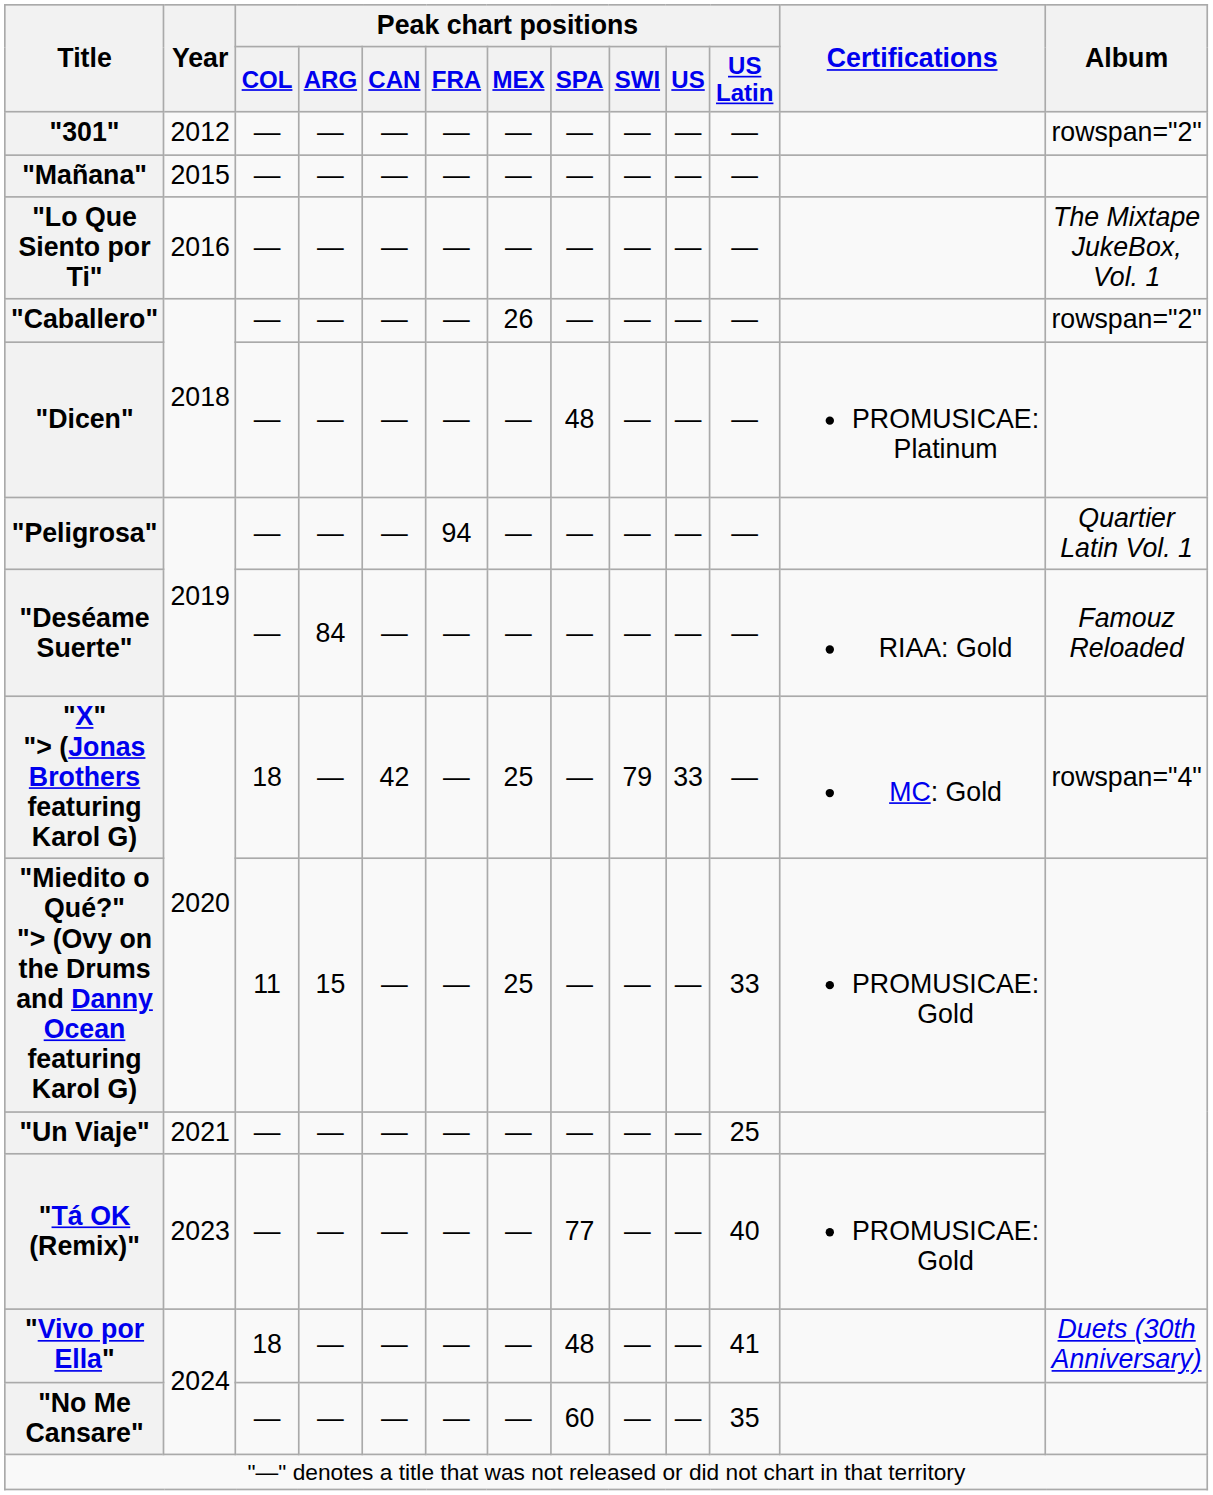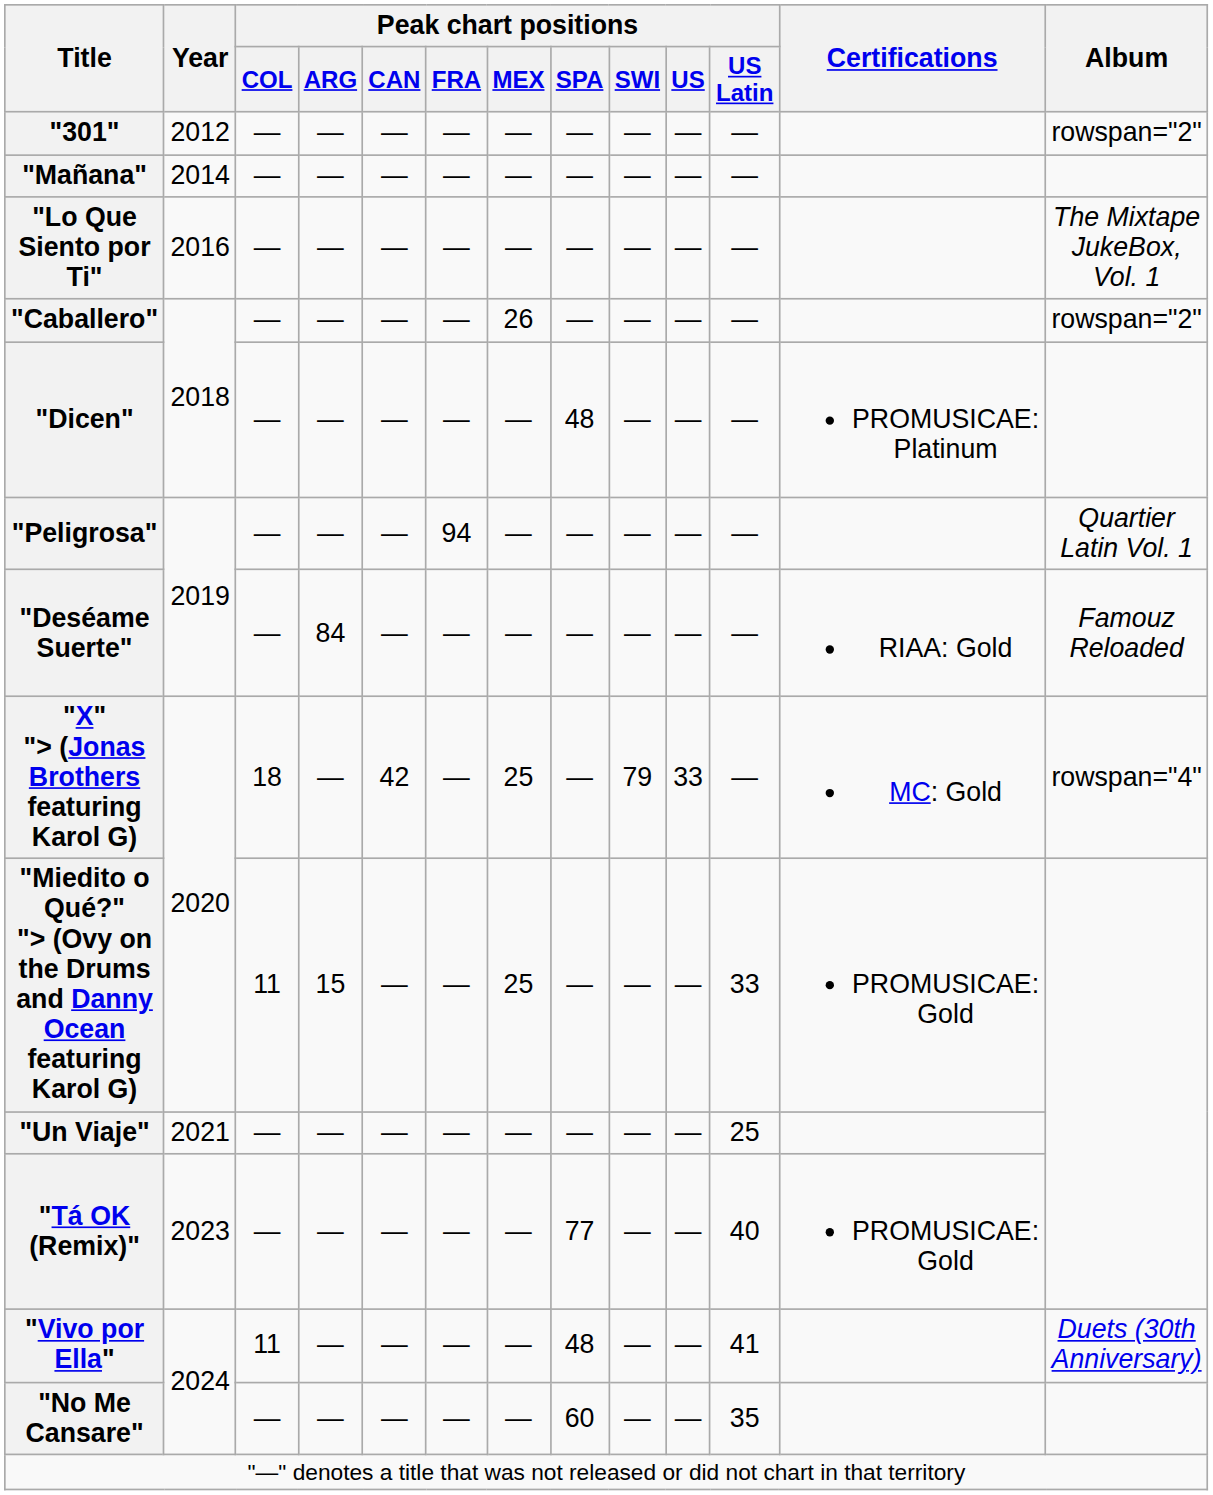(200, 175) 2015 -> (200, 175) 2014
(267, 1345) 18 -> (267, 1345) 11
